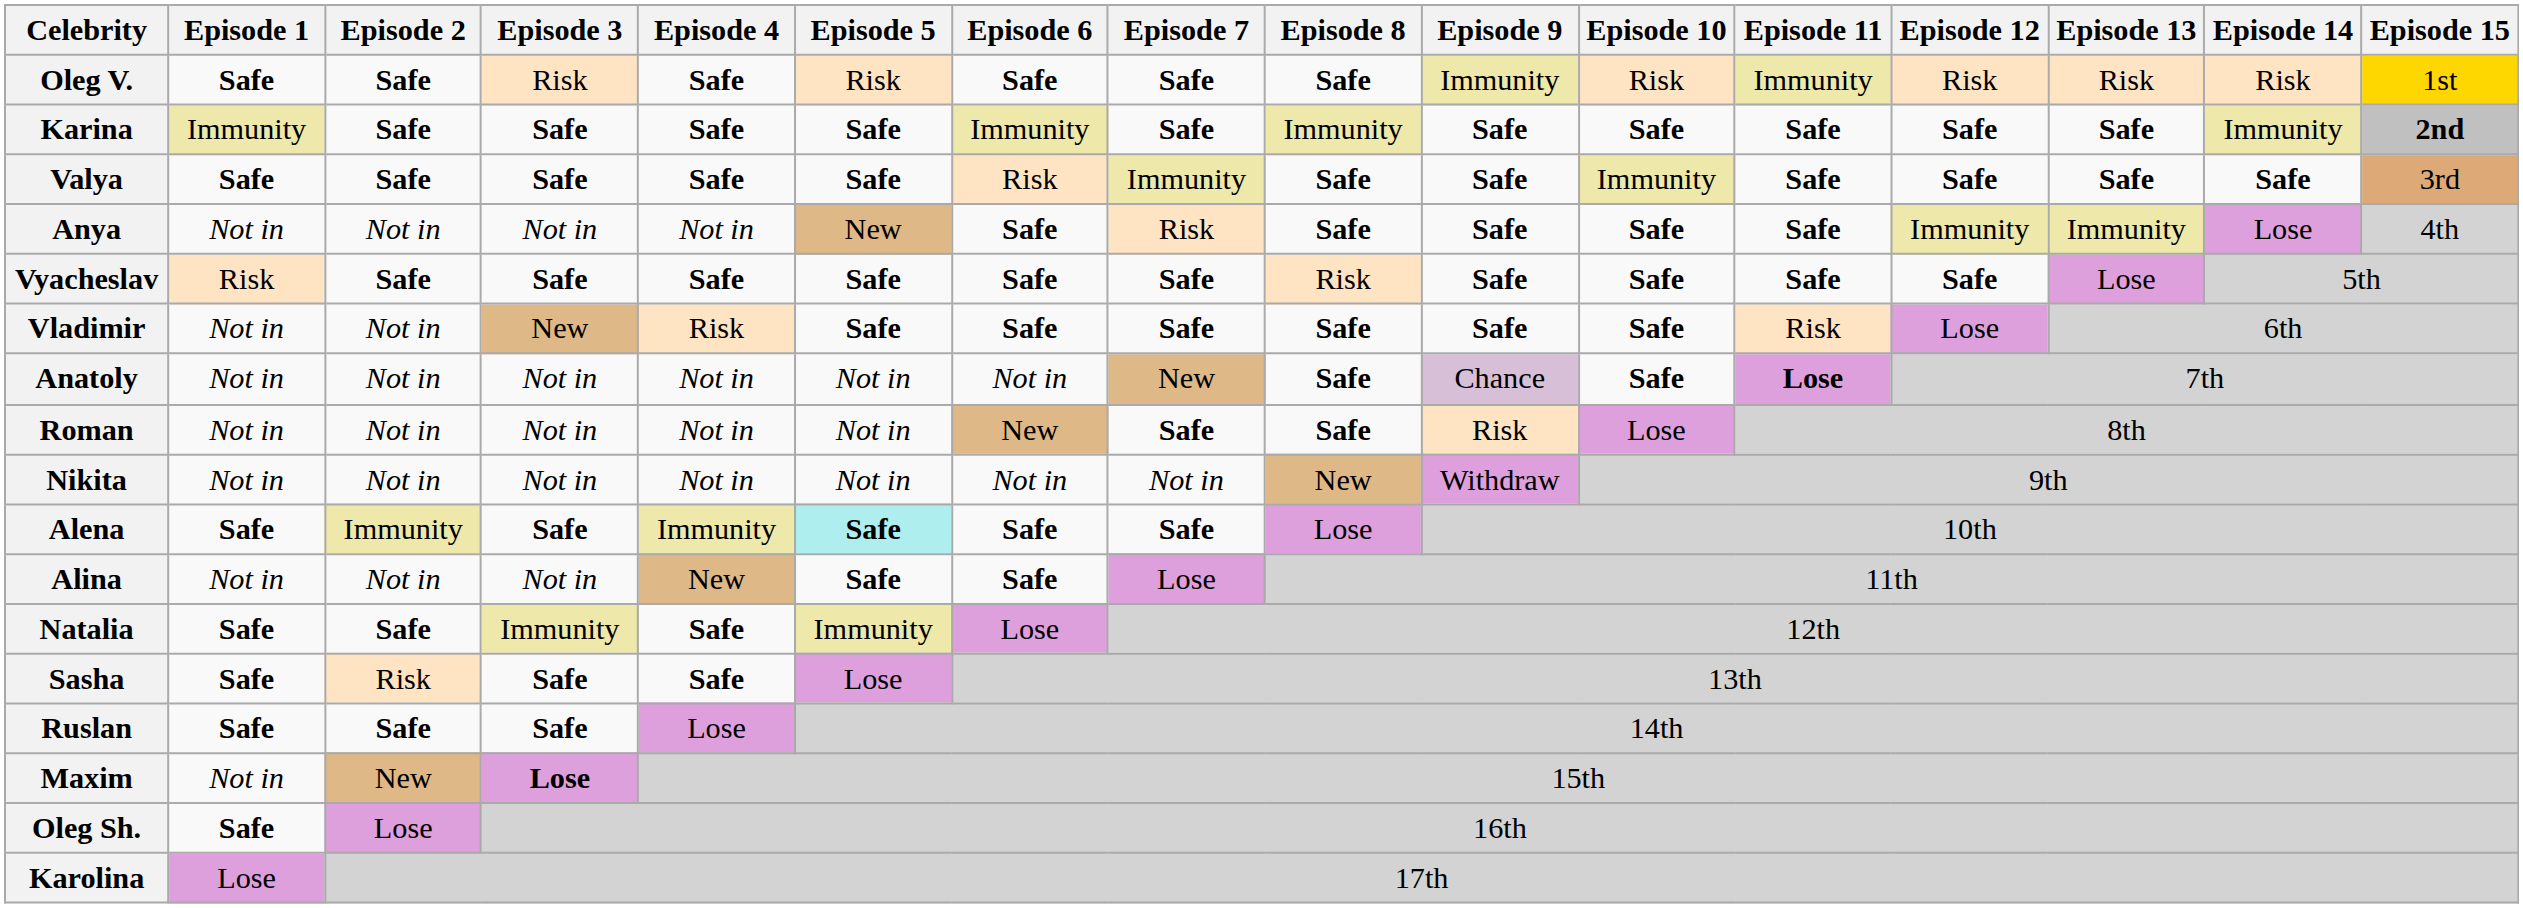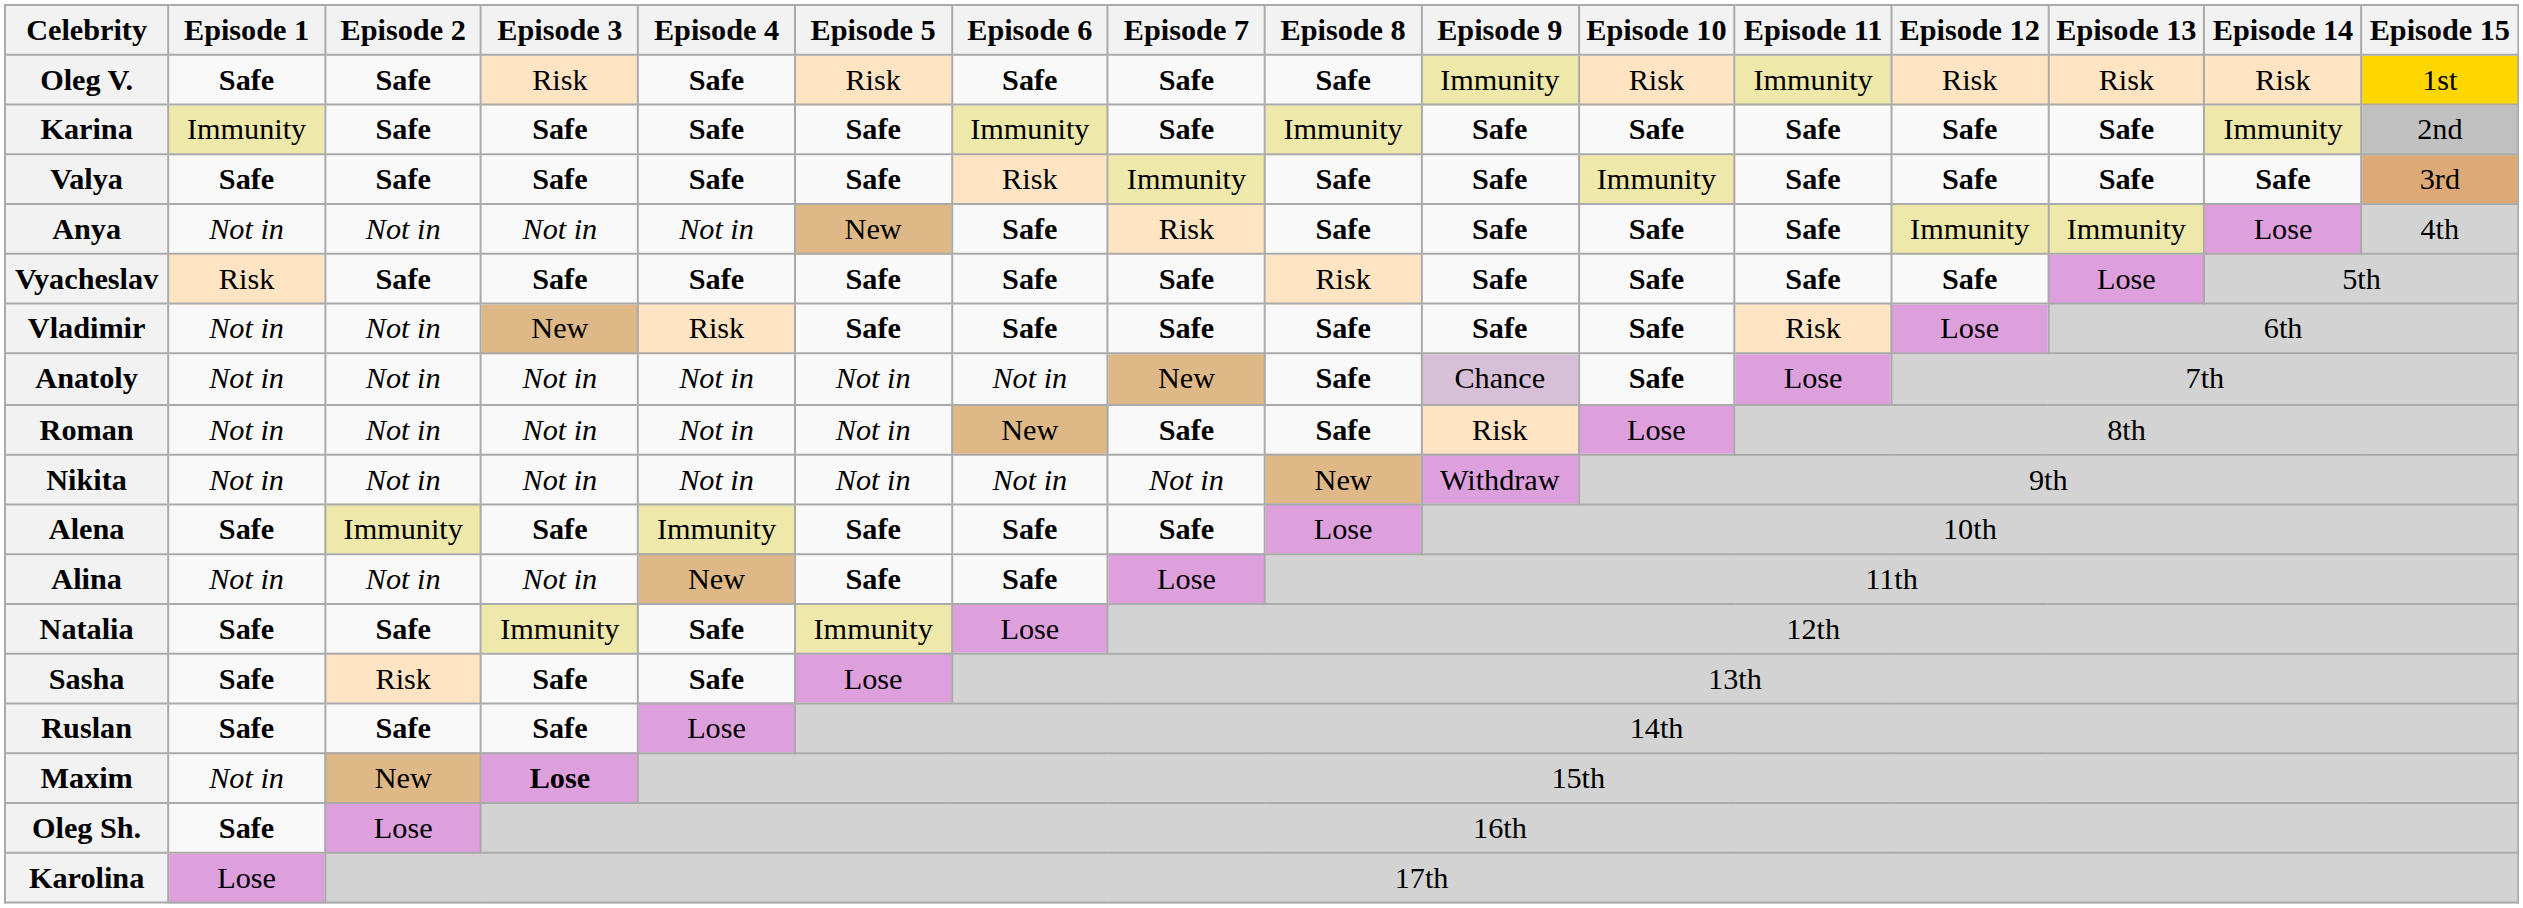(2440, 129) bold -> (2440, 129) normal
(1813, 378) bold -> (1813, 378) normal
(873, 528) paleturquoise background -> (873, 528) no background
